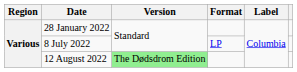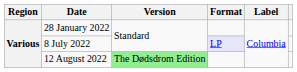(216, 43) no background -> (216, 43) lavender background
